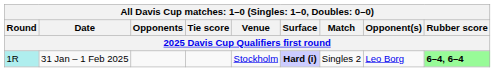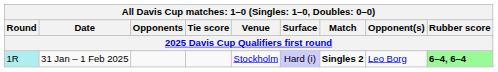(300, 59) bold -> (300, 59) normal
(341, 59) normal -> (343, 59) bold
